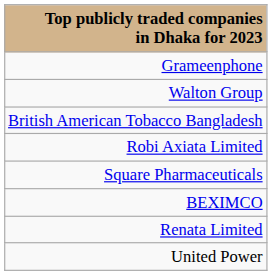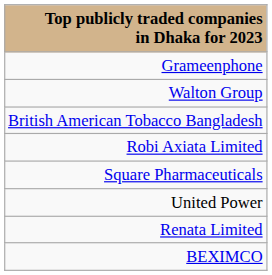(224, 202) BEXIMCO -> (217, 202) United Power
(217, 256) United Power -> (224, 256) BEXIMCO
